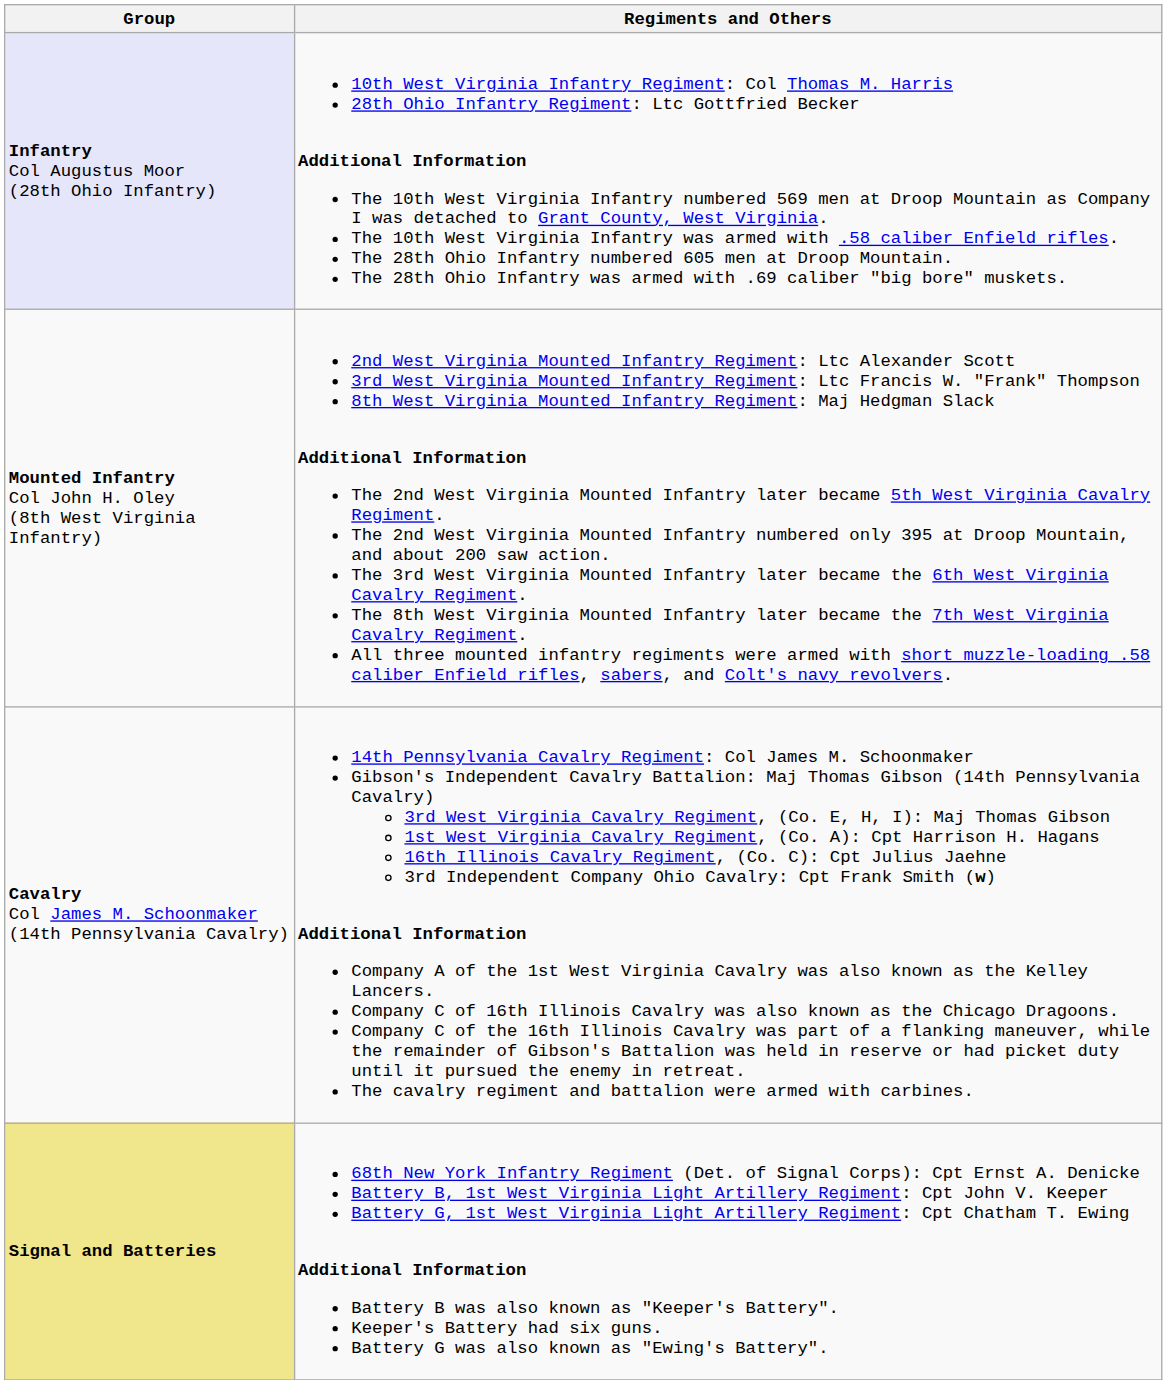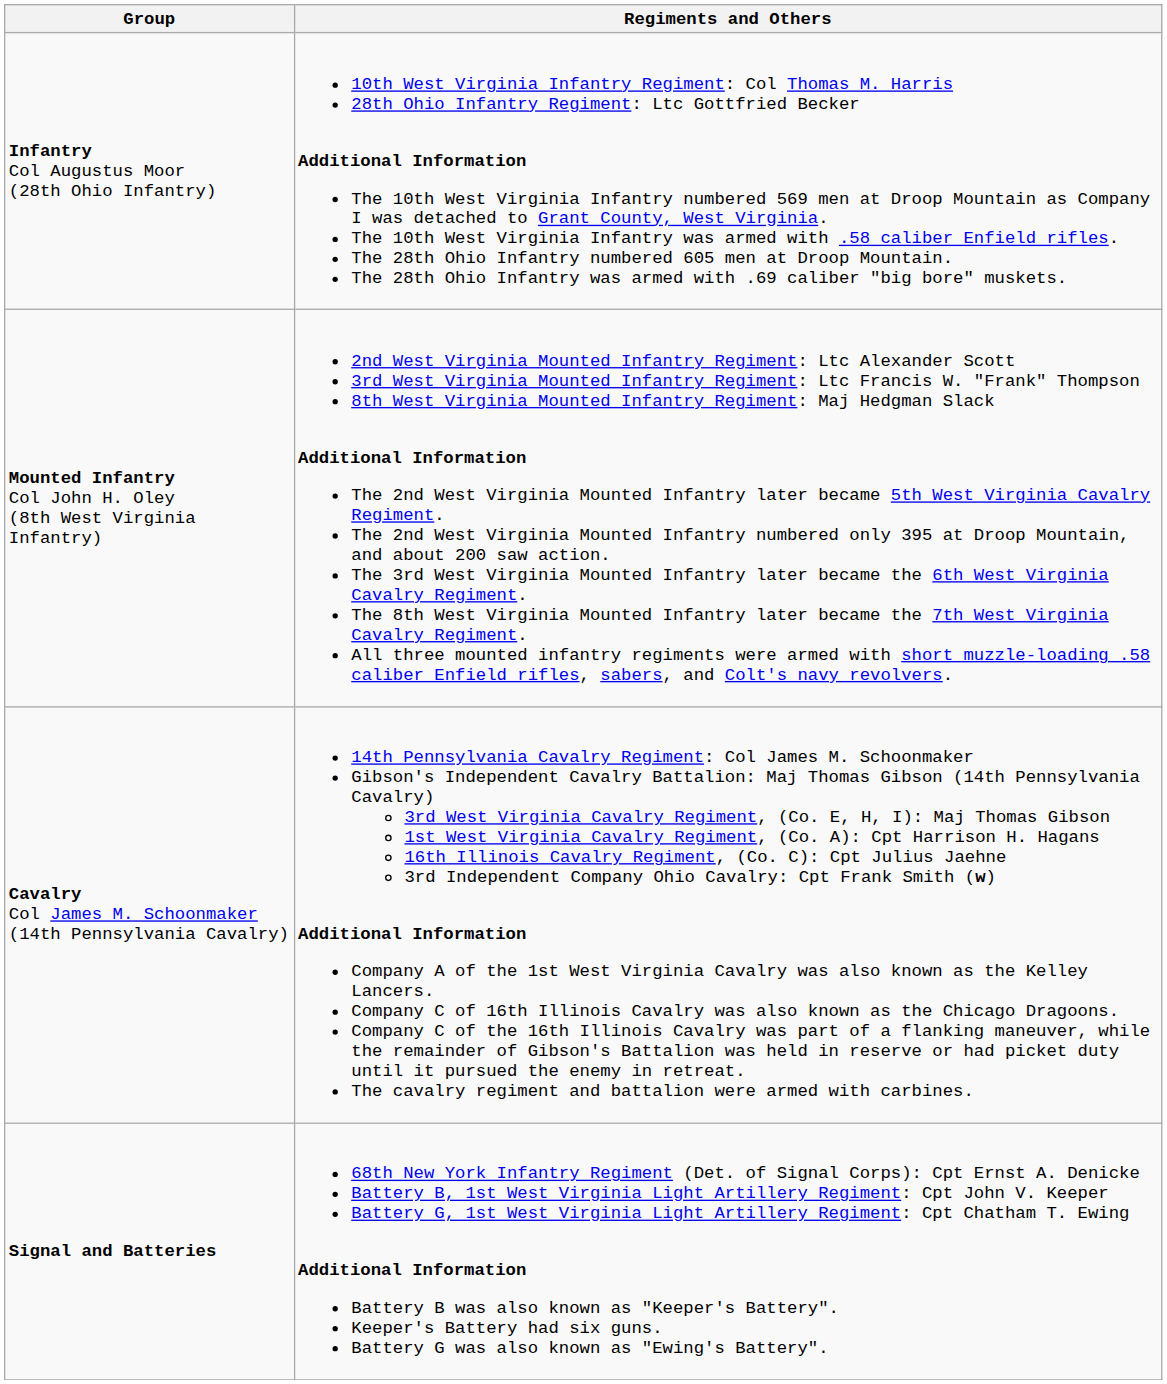(113, 171) lavender background -> (113, 171) no background
(113, 1251) khaki background -> (113, 1251) no background
